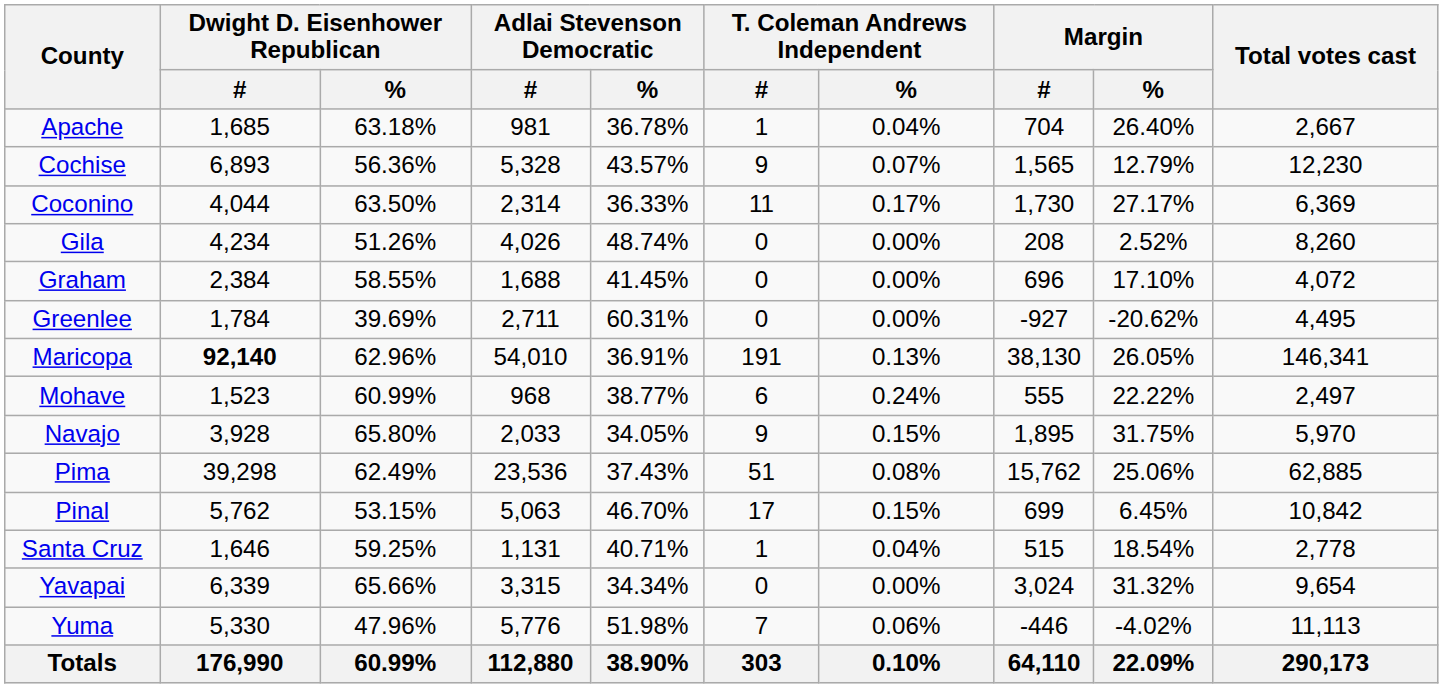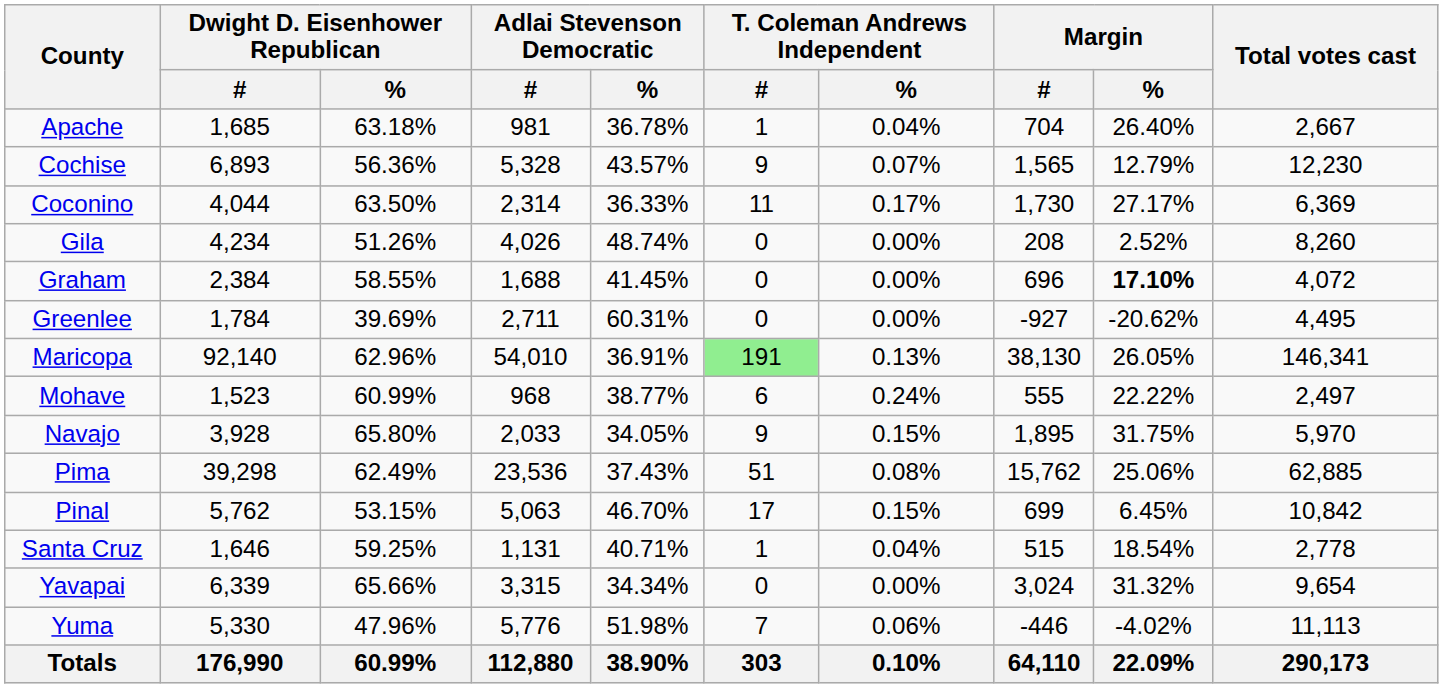(1153, 280) normal -> (1153, 280) bold
(240, 357) bold -> (240, 357) normal
(761, 357) no background -> (761, 357) lightgreen background
